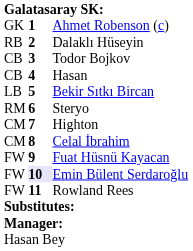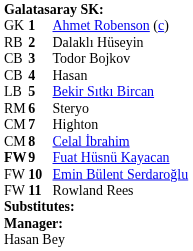(14, 157) normal -> (15, 157) bold
(35, 174) lavender background -> (35, 174) no background
